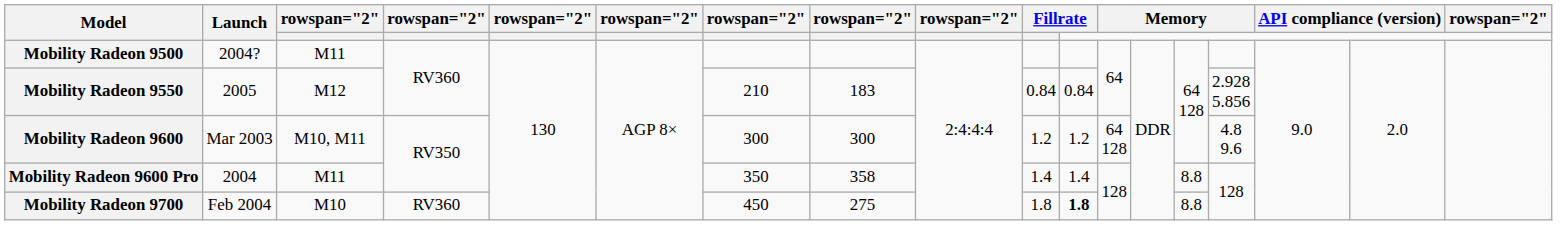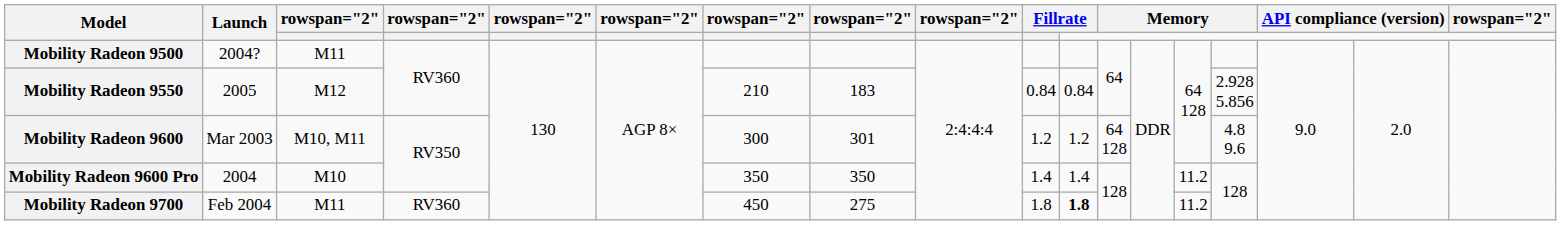(863, 139) 300 -> (863, 139) 301
(330, 177) M11 -> (330, 177) M10
(863, 177) 358 -> (863, 177) 350
(1191, 177) 8.8 -> (1193, 177) 11.2
(330, 205) M10 -> (330, 205) M11
(1191, 205) 8.8 -> (1193, 205) 11.2
